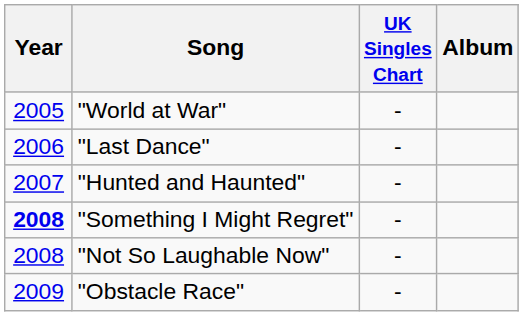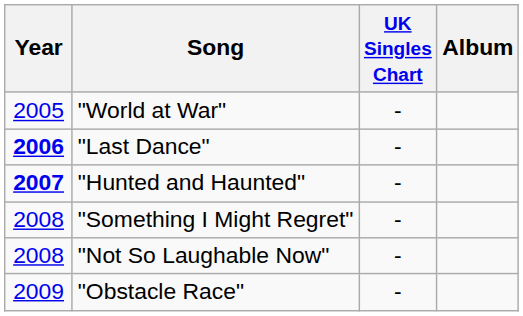(39, 146) normal -> (39, 146) bold
(39, 182) normal -> (39, 182) bold
(39, 219) bold -> (39, 219) normal
